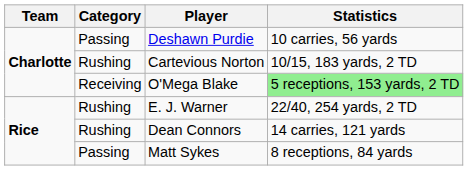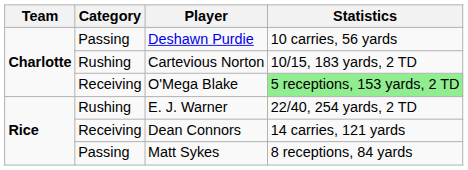(105, 130) Rushing -> (110, 130) Receiving
